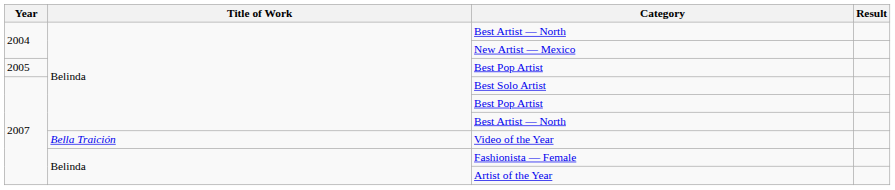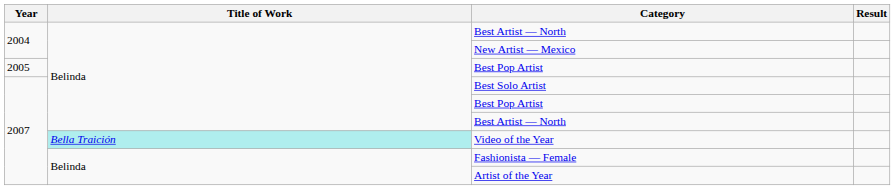(83, 139) no background -> (83, 139) paleturquoise background
